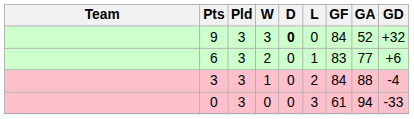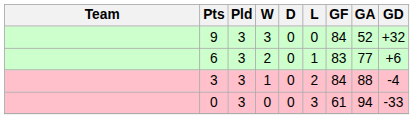(291, 37) bold -> (291, 37) normal
